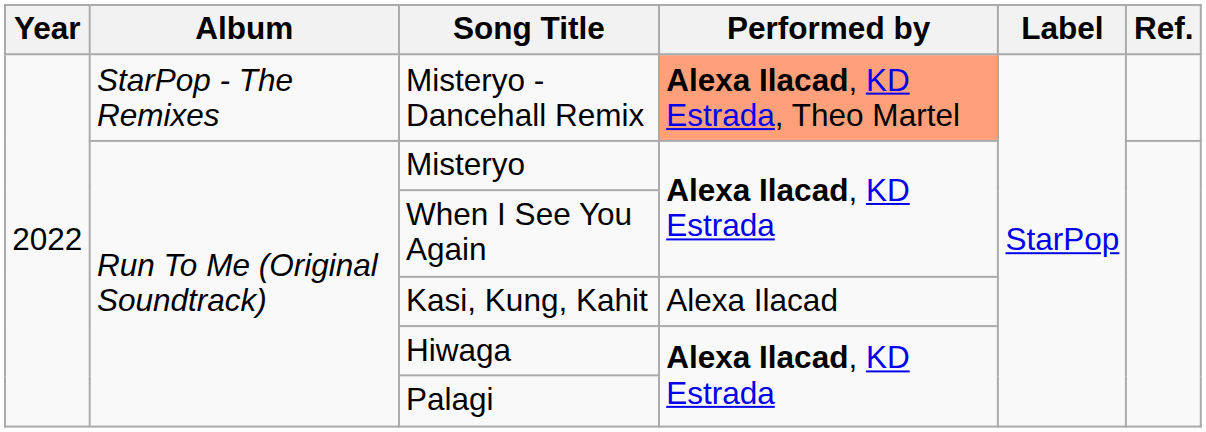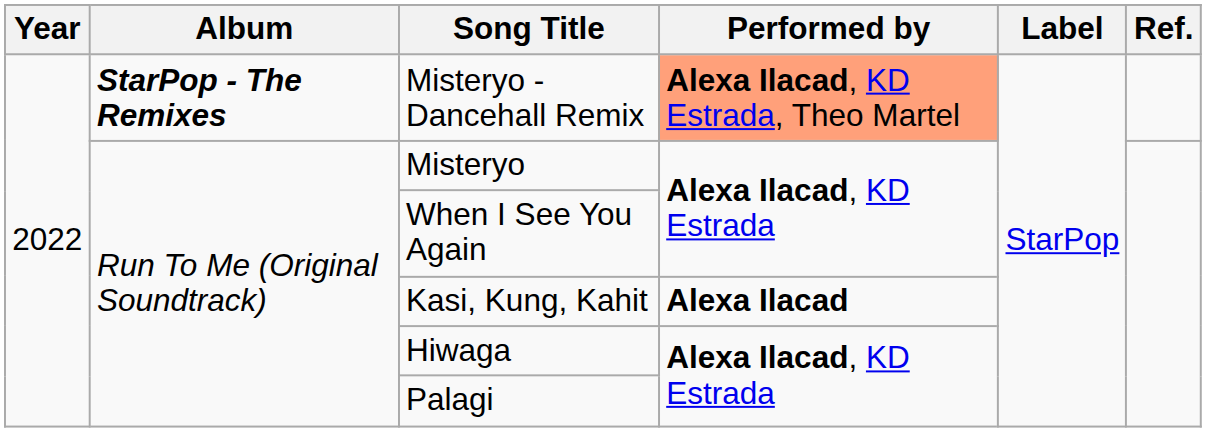(195, 97) normal -> (199, 97) bold
(752, 300) normal -> (757, 300) bold
